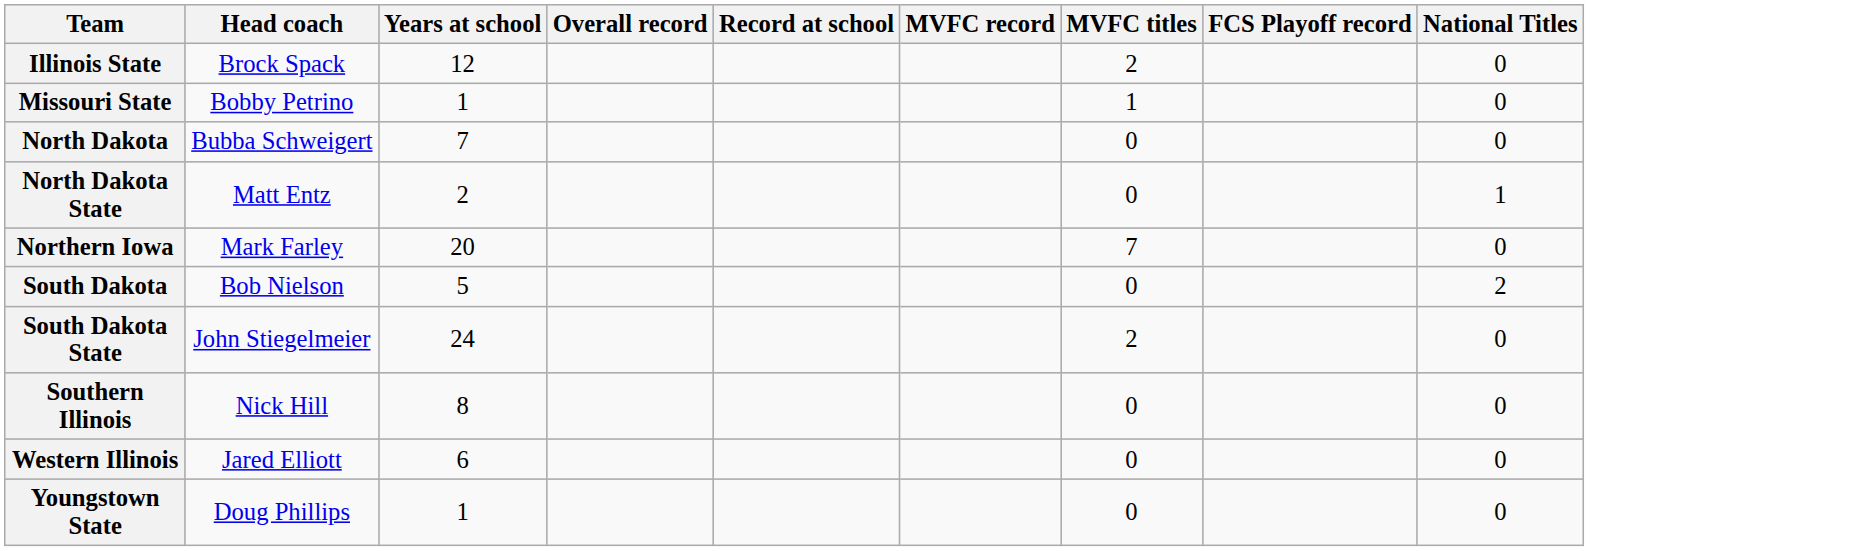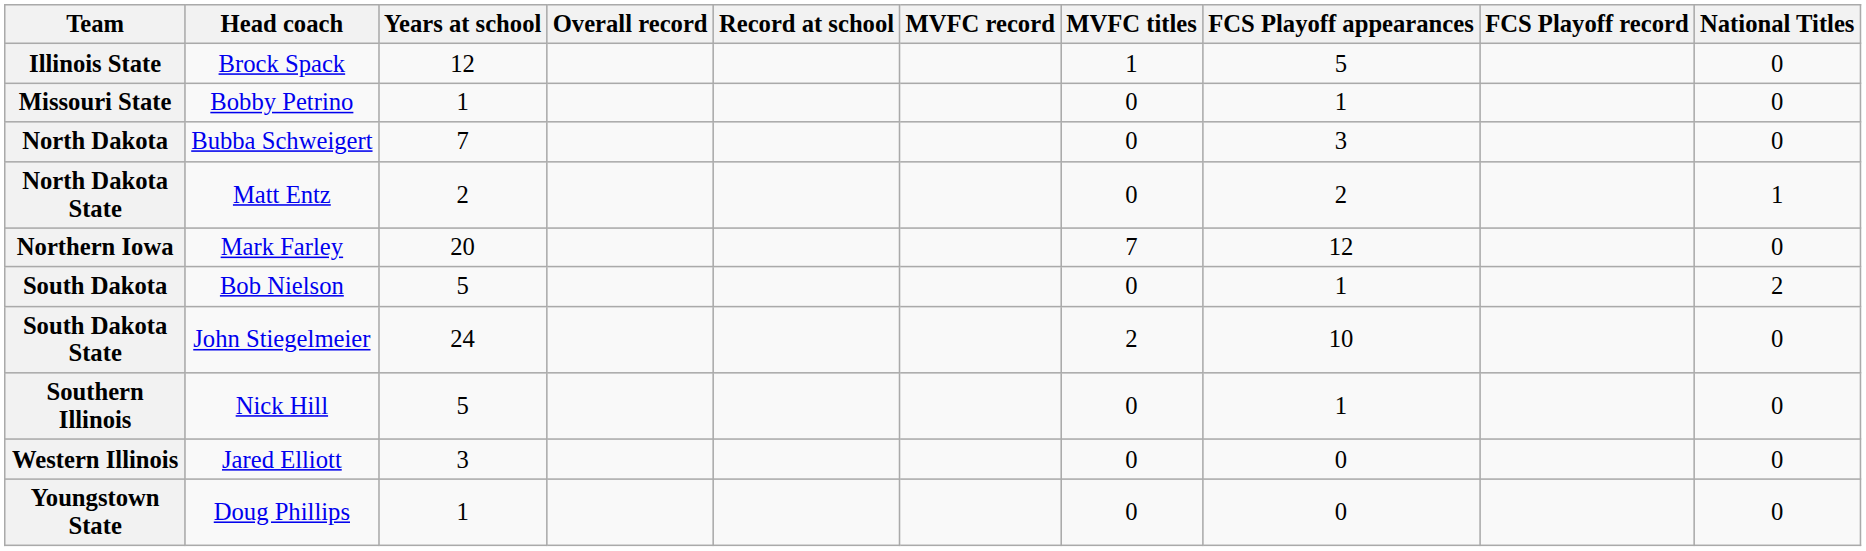+ column: (1341, 24)
(1132, 63) 2 -> (1132, 63) 1
(1132, 102) 1 -> (1132, 102) 0
(463, 405) 8 -> (463, 405) 5
(463, 458) 6 -> (463, 458) 3
